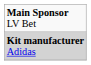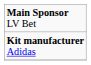(45, 46) lightgrey background -> (45, 46) no background
